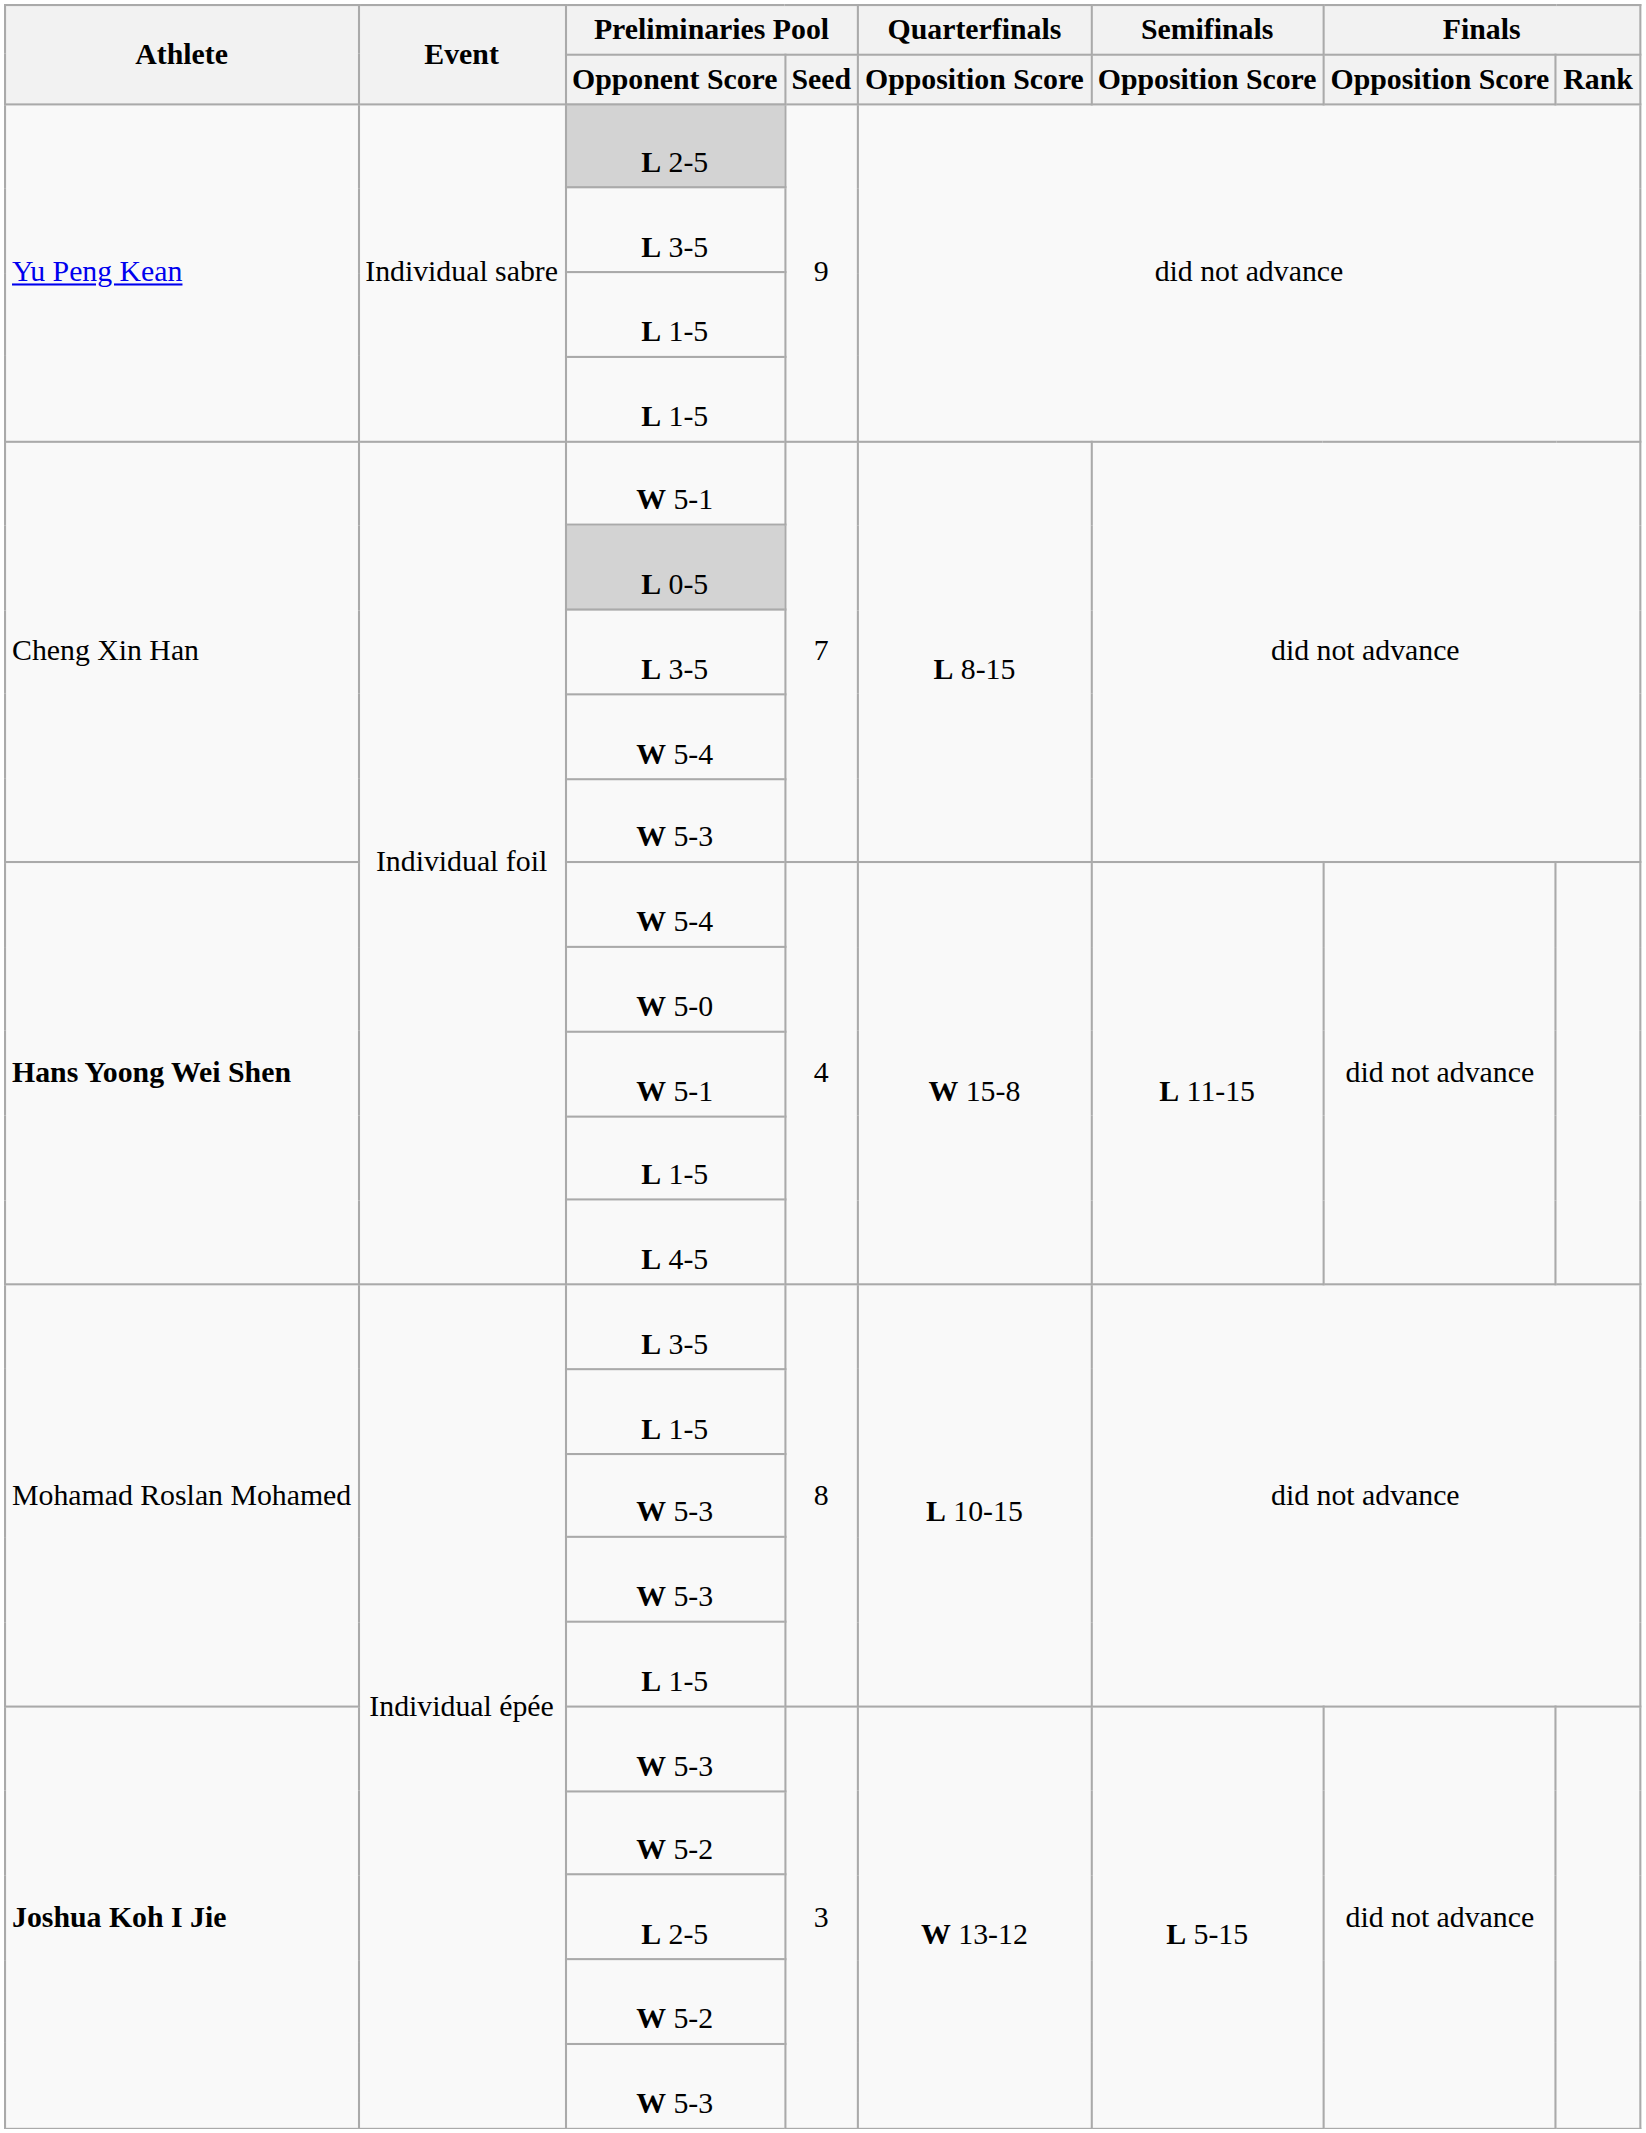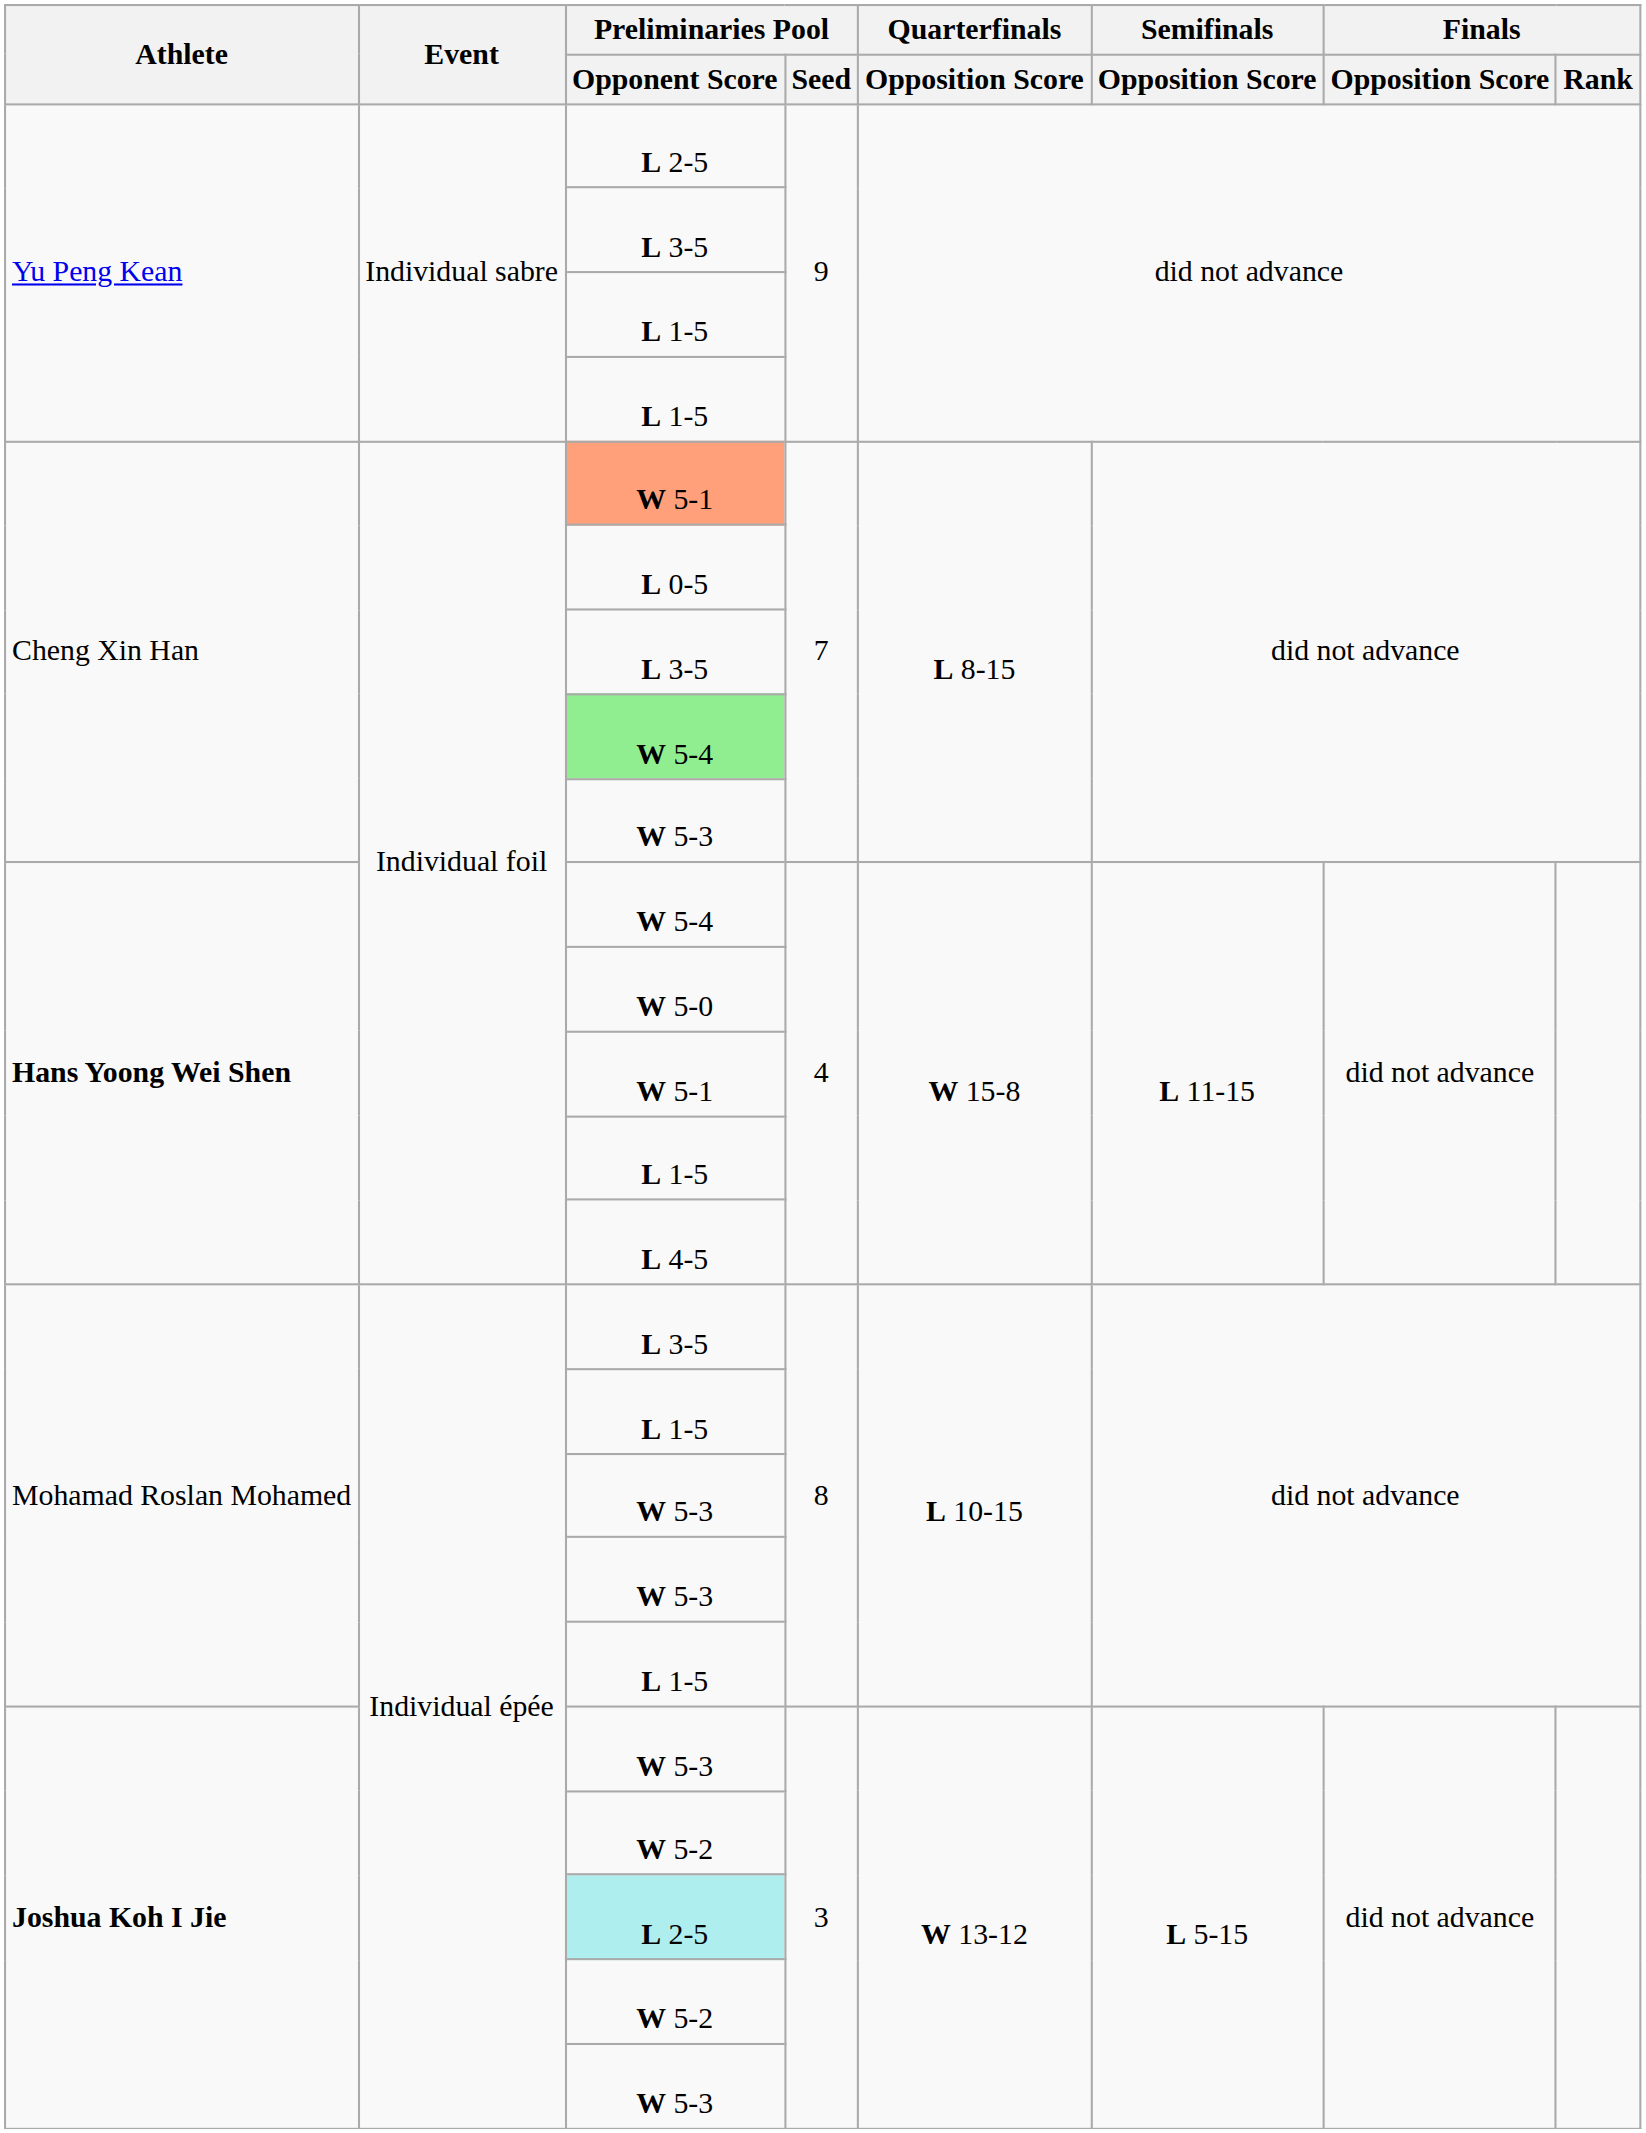(675, 162) lightgrey background -> (675, 162) no background
(675, 500) no background -> (675, 500) lightsalmon background
(675, 584) lightgrey background -> (675, 584) no background
(675, 753) no background -> (675, 753) lightgreen background
(675, 1934) no background -> (675, 1934) paleturquoise background
